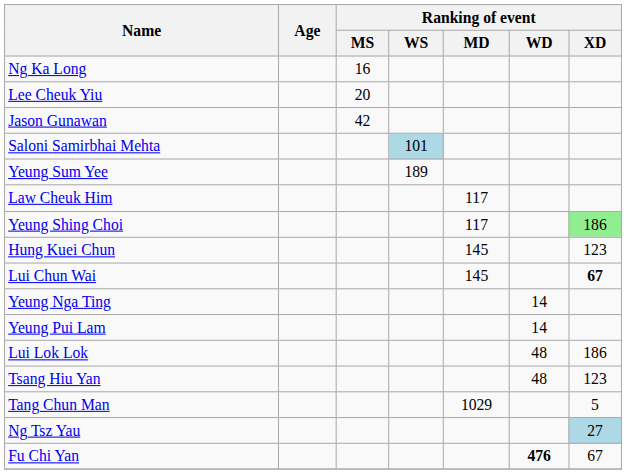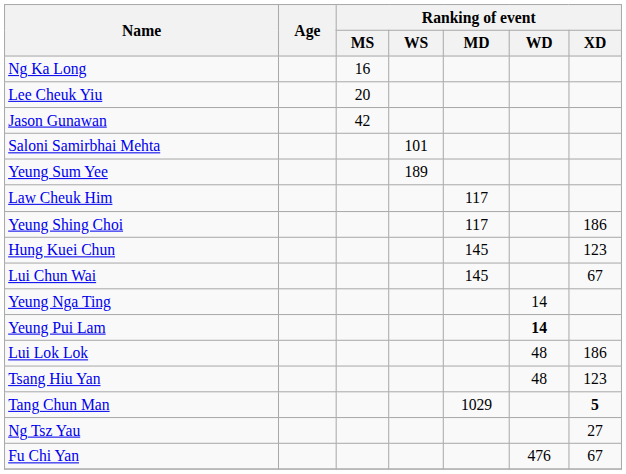(416, 146) lightblue background -> (416, 146) no background
(595, 224) lightgreen background -> (595, 224) no background
(595, 275) bold -> (595, 275) normal
(539, 327) normal -> (539, 327) bold
(595, 404) normal -> (595, 404) bold
(595, 430) lightblue background -> (595, 430) no background
(539, 456) bold -> (539, 456) normal
